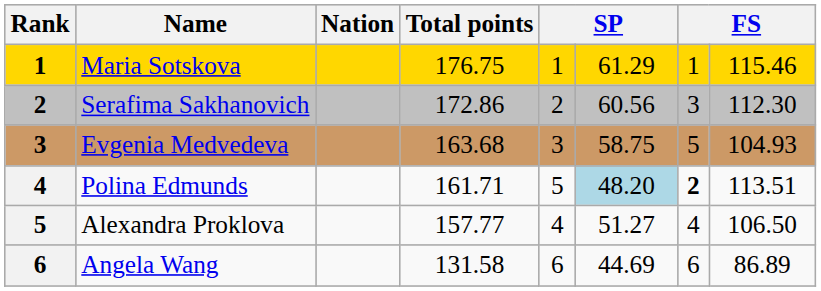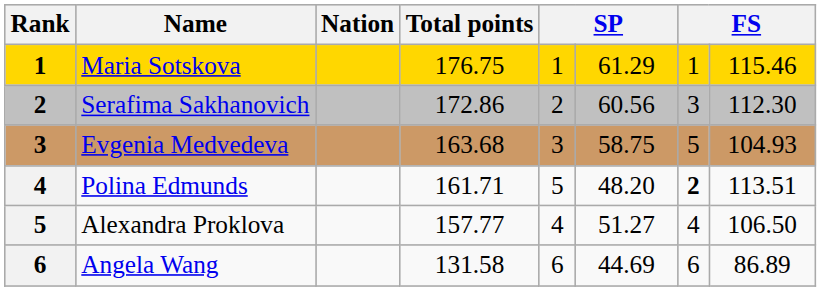(626, 184) lightblue background -> (626, 184) no background
